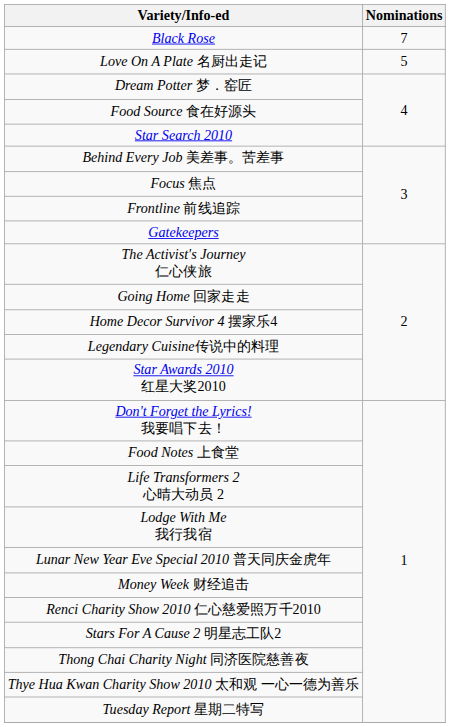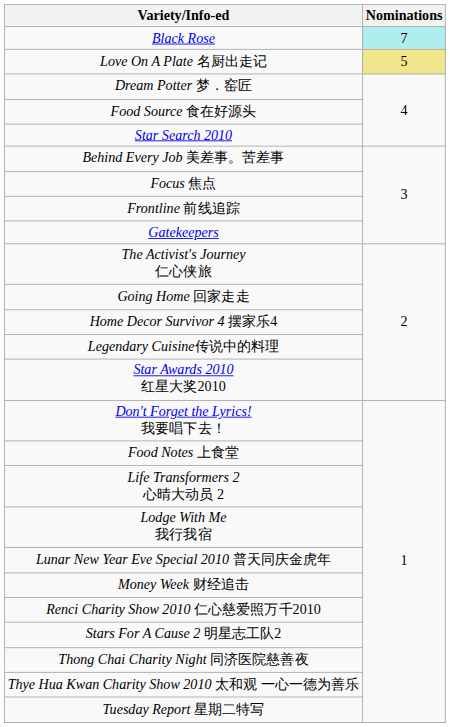(404, 37) no background -> (404, 37) paleturquoise background
(404, 61) no background -> (404, 61) khaki background
